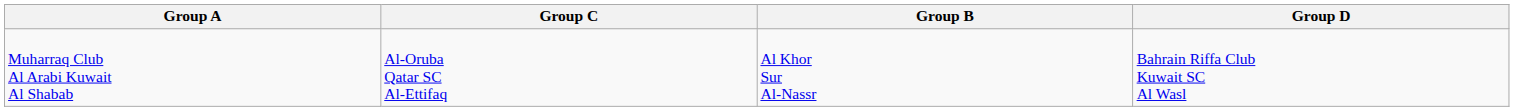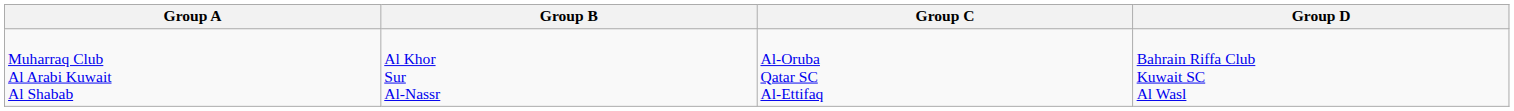columns swapped: (945, 16) <-> (569, 16)
